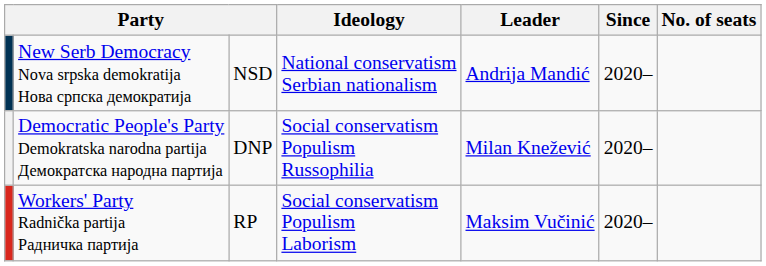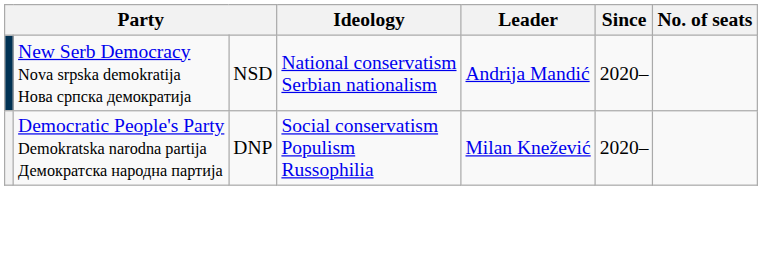- row: (78, 222)
